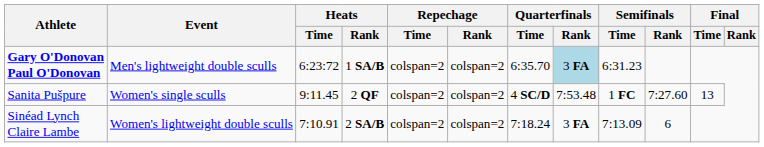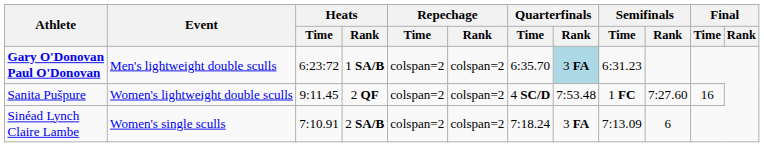(168, 94) Women's single sculls -> (201, 94) Women's lightweight double sculls
(707, 94) 13 -> (707, 94) 16
(201, 124) Women's lightweight double sculls -> (168, 124) Women's single sculls
